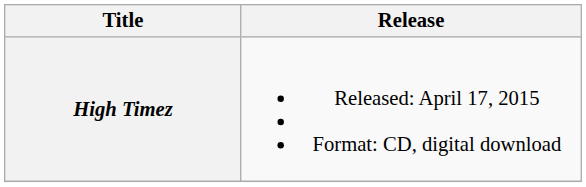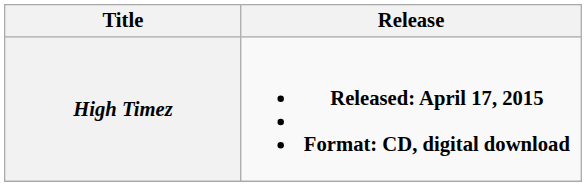(411, 121) normal -> (411, 121) bold
